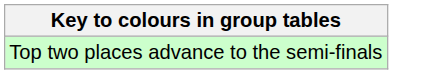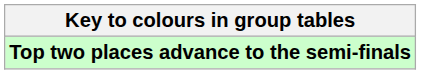(196, 52) normal -> (210, 52) bold
